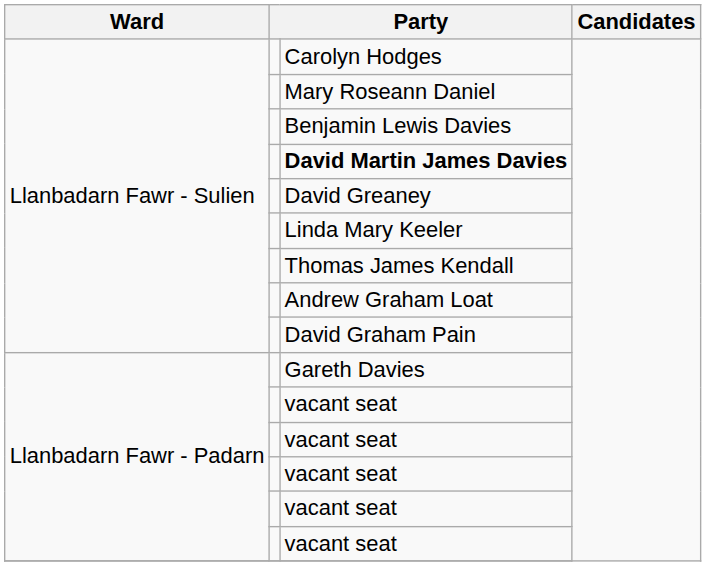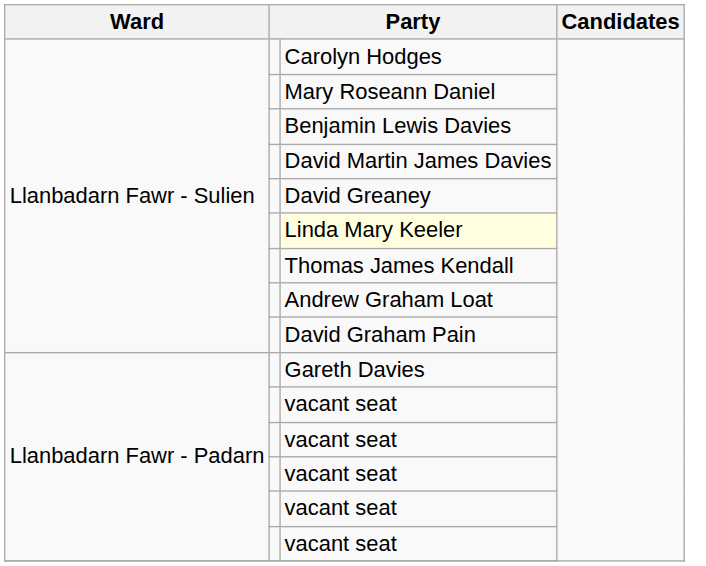(426, 160) bold -> (418, 160) normal
(374, 230) no background -> (374, 230) lightyellow background
